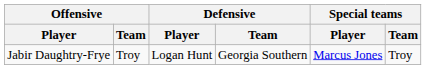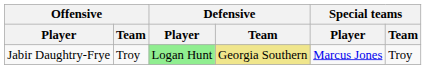(182, 54) no background -> (182, 54) lightgreen background
(263, 54) no background -> (263, 54) khaki background
